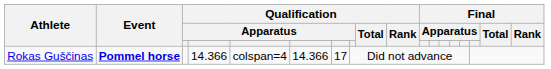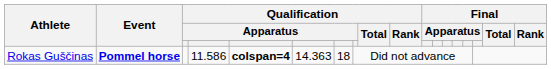(209, 56) 14.366 -> (209, 56) 11.586
(260, 56) normal -> (261, 56) bold
(310, 56) 14.366 -> (313, 56) 14.363
(341, 56) 17 -> (344, 56) 18
